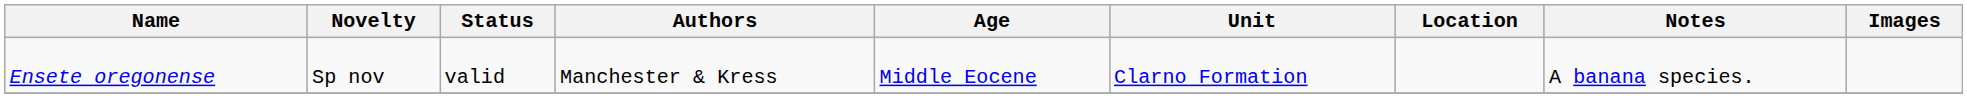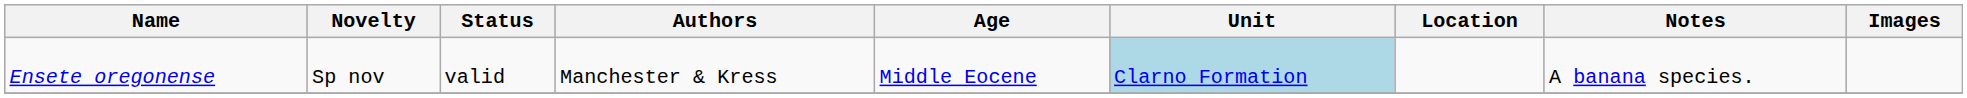(1211, 77) no background -> (1211, 77) lightblue background
